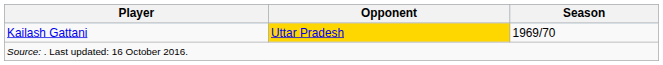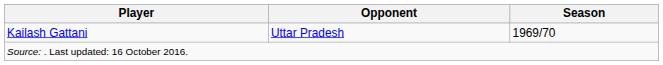(308, 32) gold background -> (308, 32) no background
